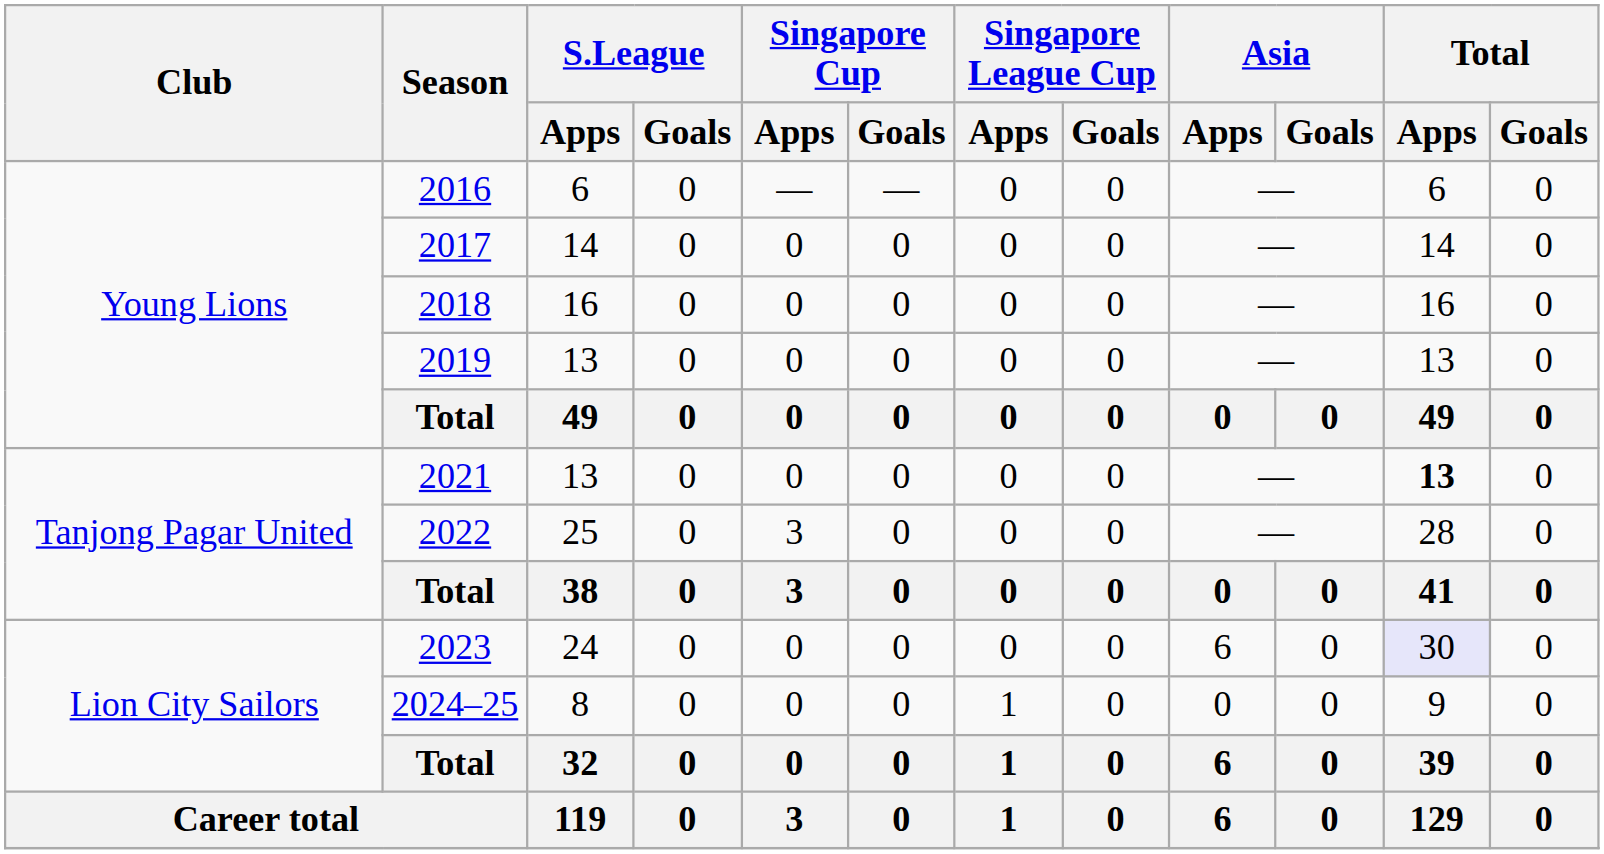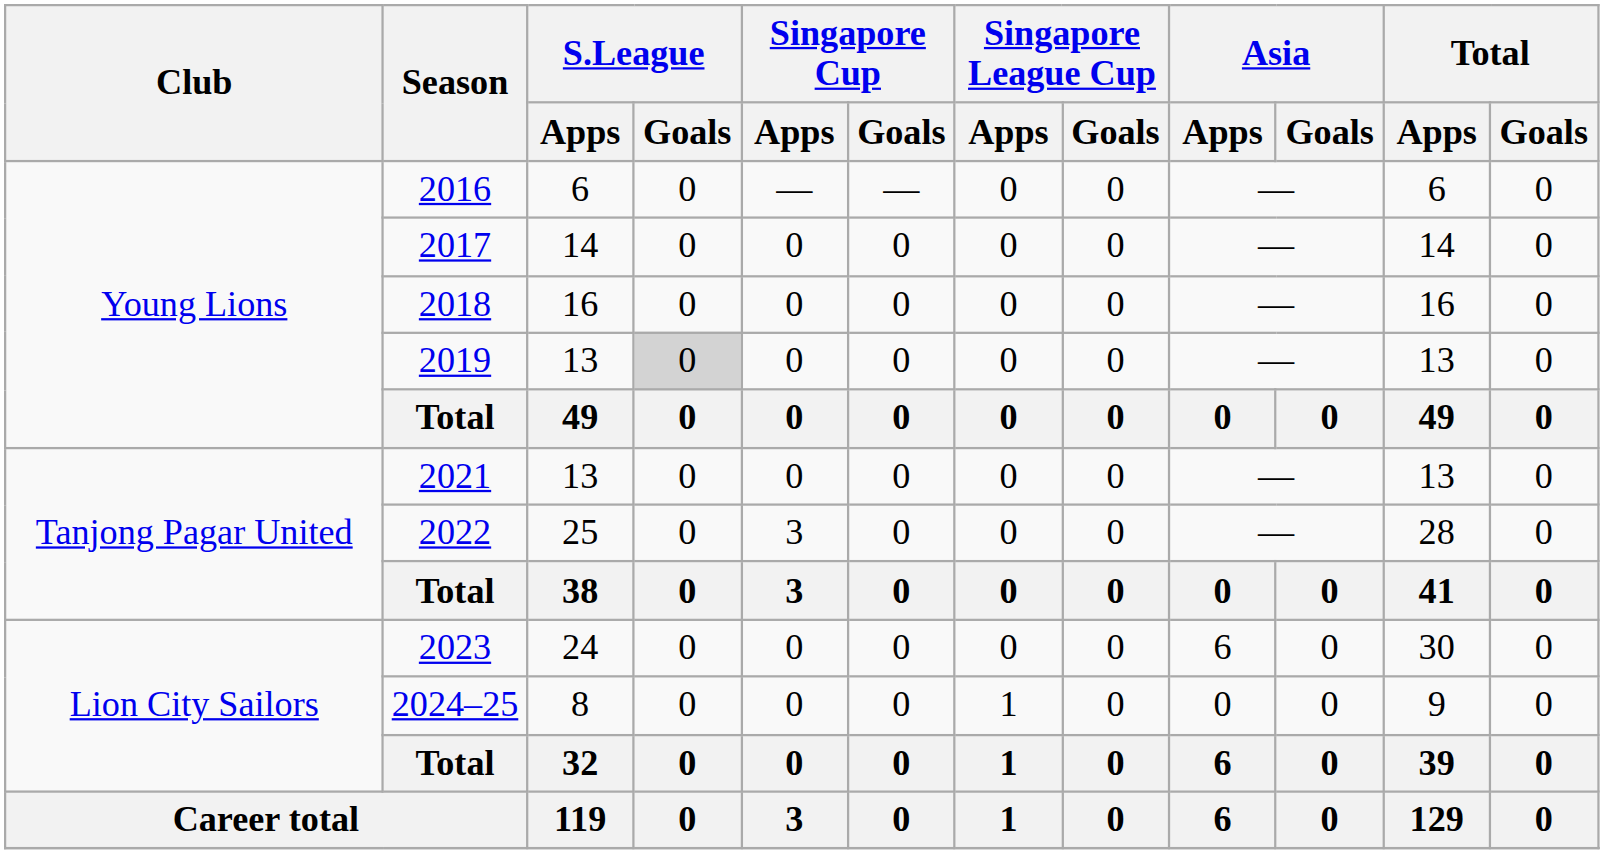(687, 360) no background -> (687, 360) lightgrey background
(1437, 475) bold -> (1437, 475) normal
(1437, 647) lavender background -> (1437, 647) no background
